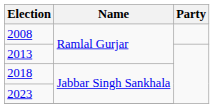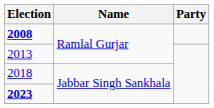(20, 34) normal -> (20, 34) bold
(20, 93) normal -> (20, 93) bold
